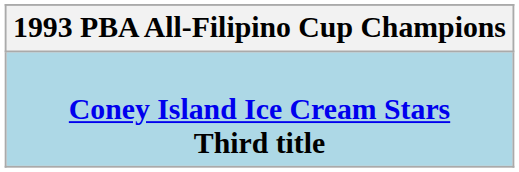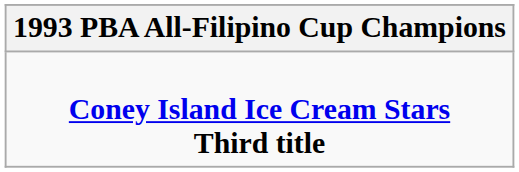(260, 125) lightblue background -> (260, 125) no background
